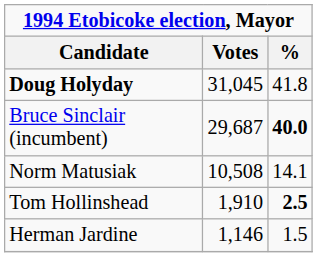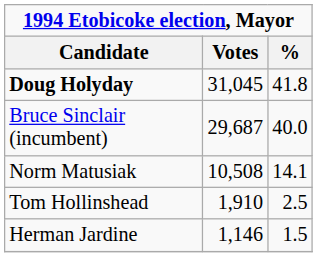(290, 127) bold -> (290, 127) normal
(295, 203) bold -> (295, 203) normal
